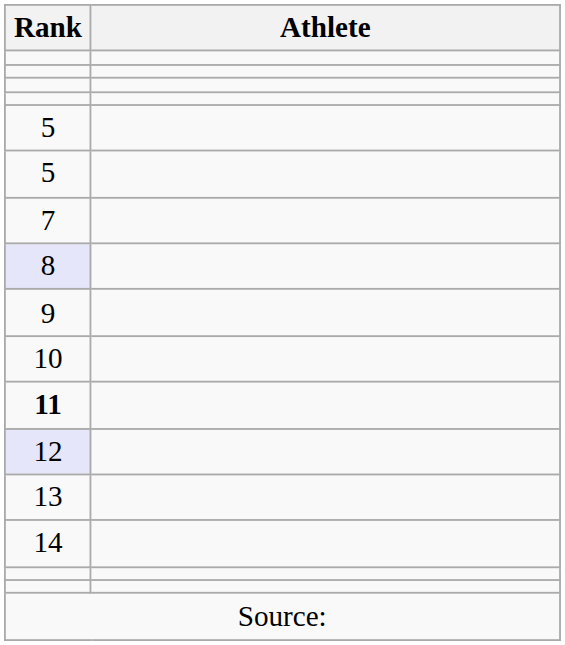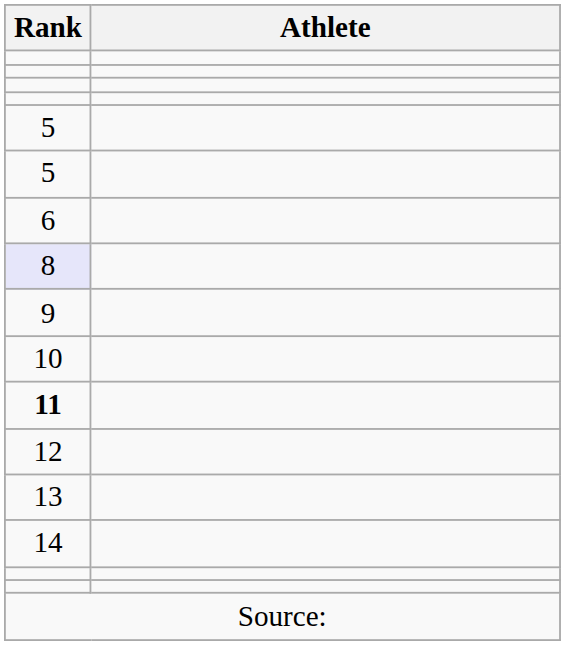(48, 219) 7 -> (48, 219) 6
(48, 450) lavender background -> (48, 450) no background
